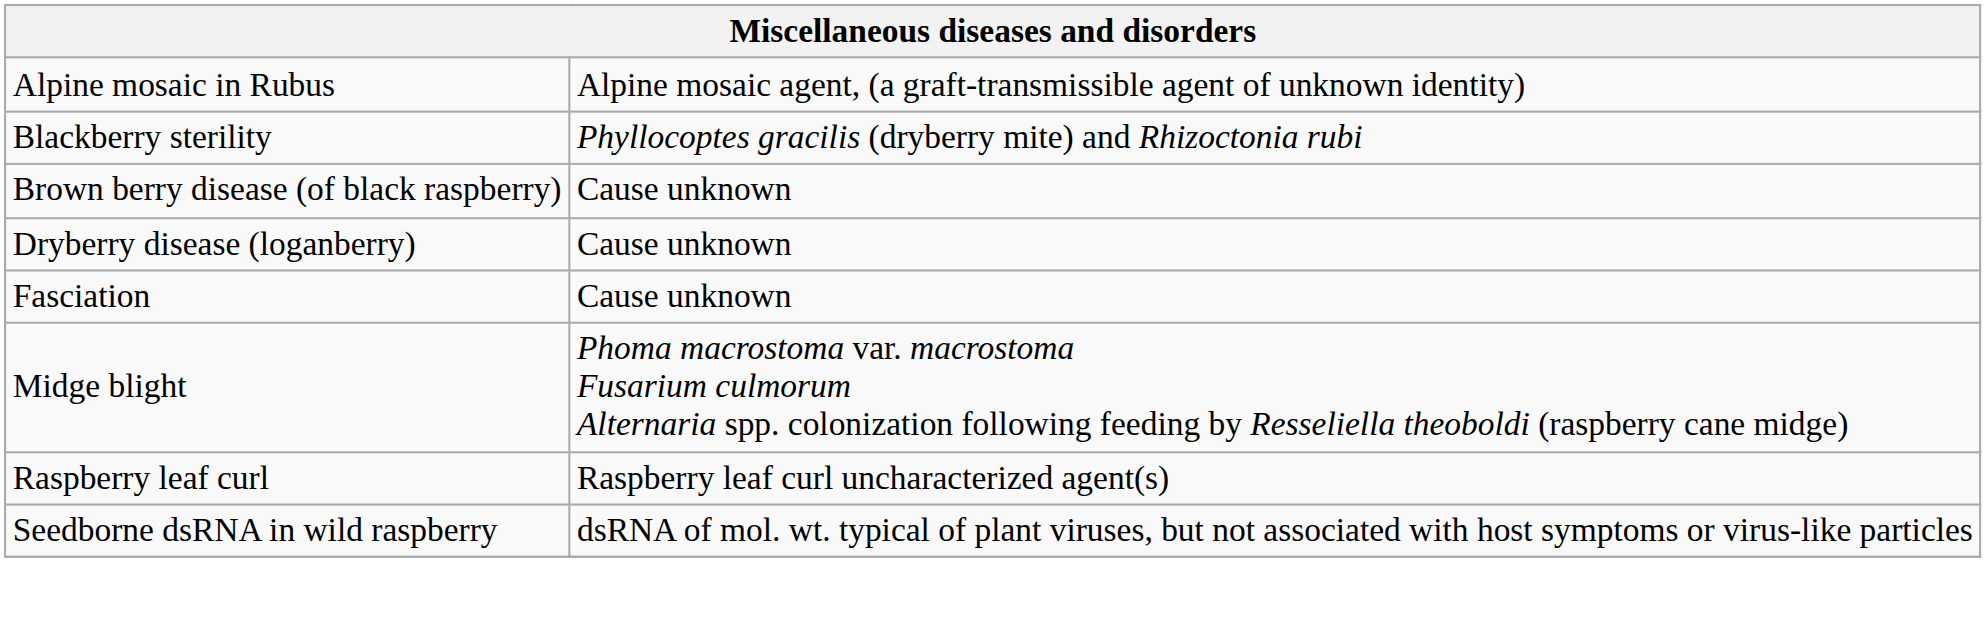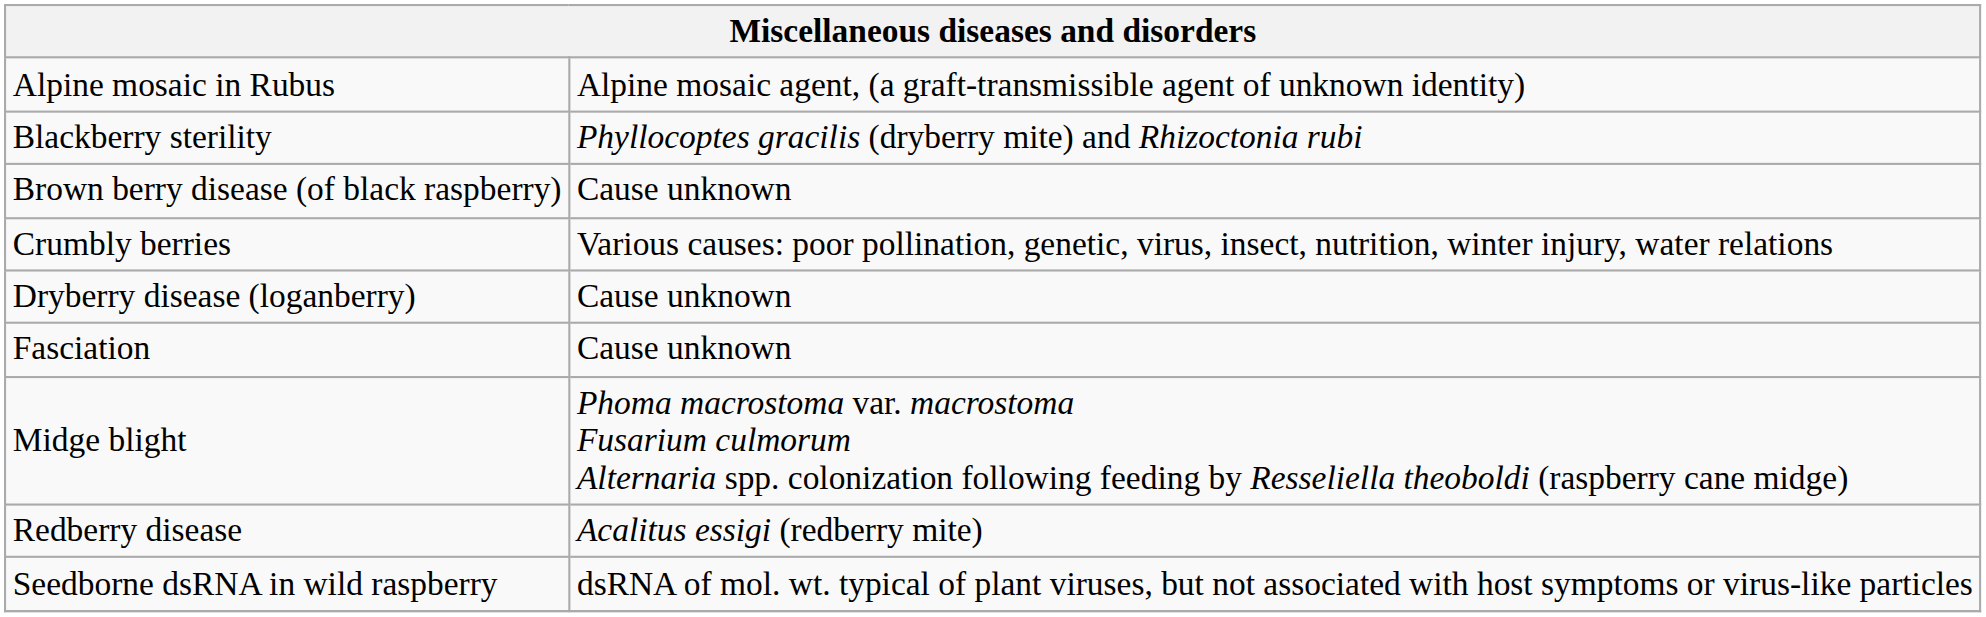+ row: (122, 243)
- row: (141, 477)
+ row: (127, 530)
